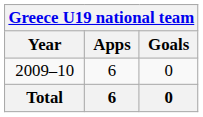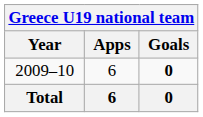(169, 71) normal -> (169, 71) bold
